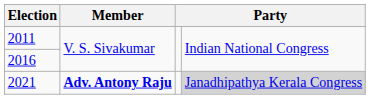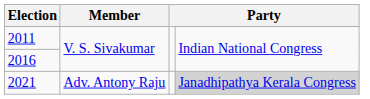(118, 82) bold -> (114, 82) normal
